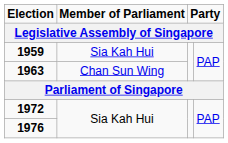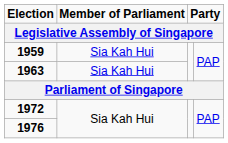(122, 71) Chan Sun Wing -> (122, 71) Sia Kah Hui
